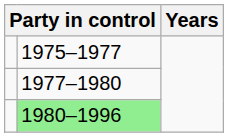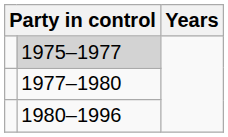(71, 52) no background -> (71, 52) lightgrey background
(71, 115) lightgreen background -> (71, 115) no background
